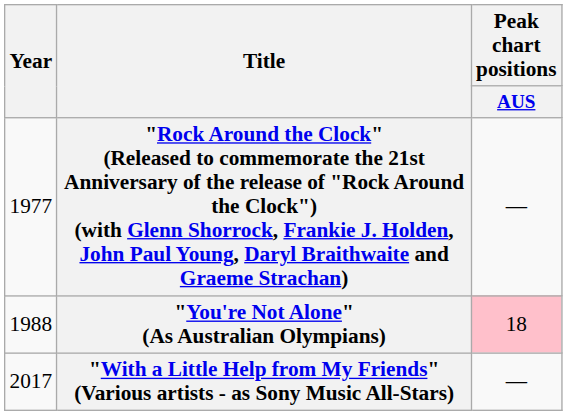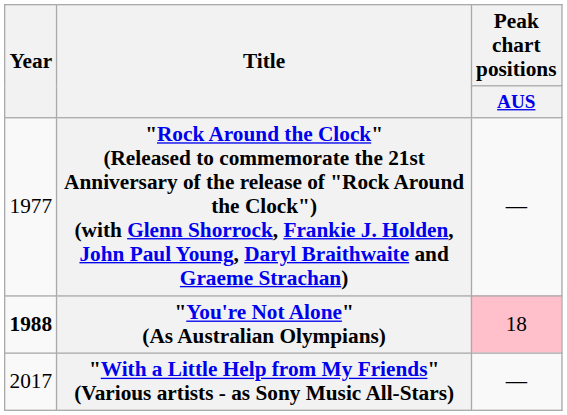(31, 323) normal -> (31, 323) bold
